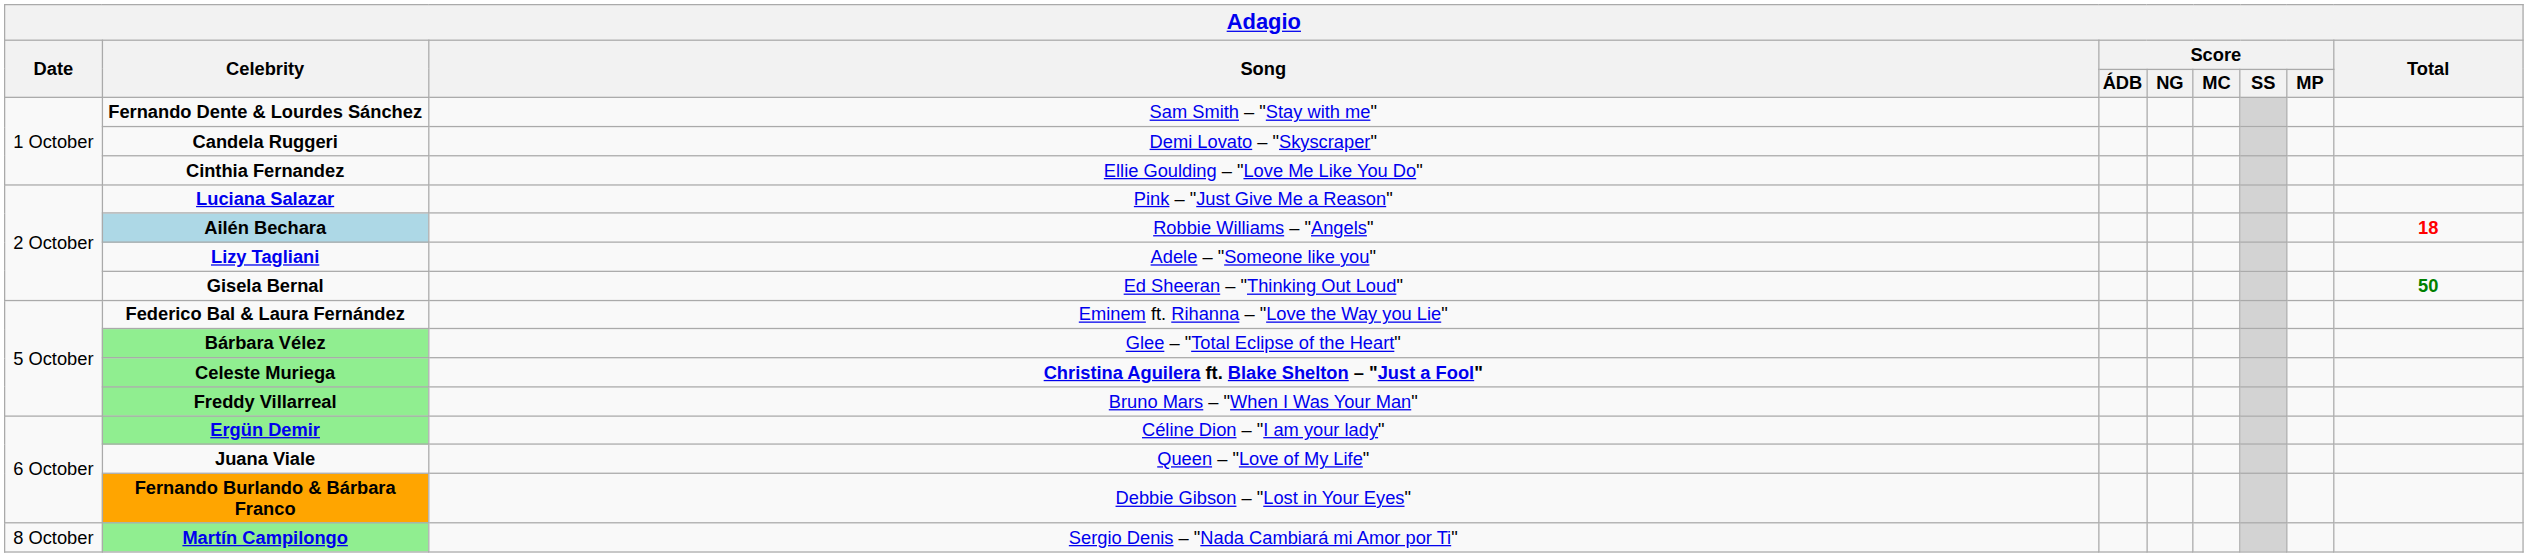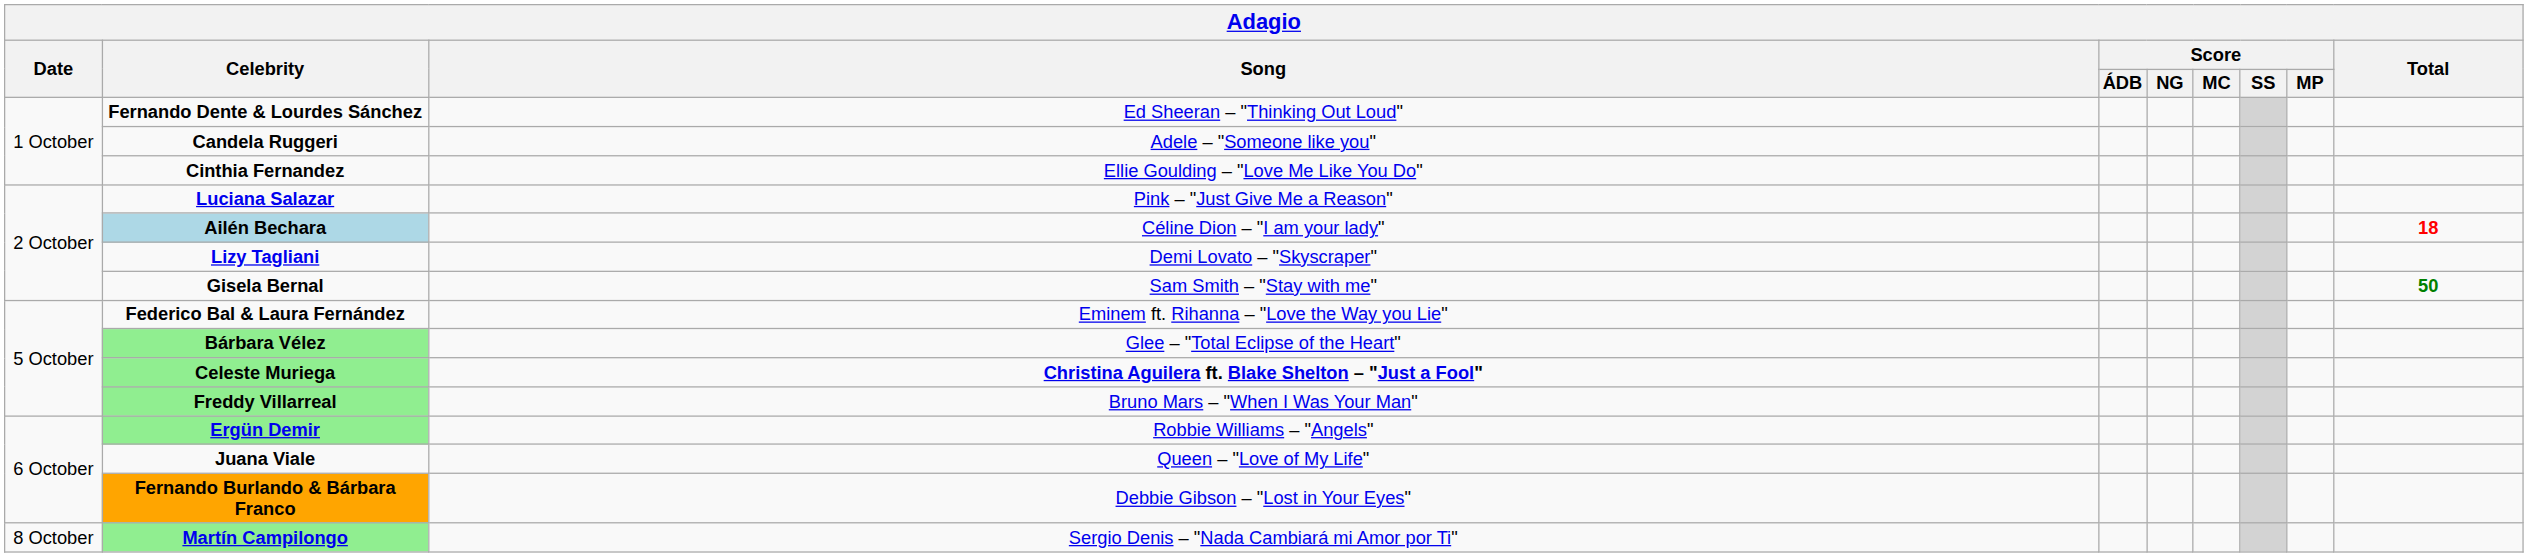(1263, 112) Sam Smith – "Stay with me" -> (1263, 112) Ed Sheeran – "Thinking Out Loud"
(1263, 141) Demi Lovato – "Skyscraper" -> (1263, 141) Adele – "Someone like you"
(1263, 228) Robbie Williams – "Angels" -> (1263, 228) Céline Dion – "I am your lady"
(1263, 257) Adele – "Someone like you" -> (1263, 257) Demi Lovato – "Skyscraper"
(1263, 286) Ed Sheeran – "Thinking Out Loud" -> (1263, 286) Sam Smith – "Stay with me"
(1263, 430) Céline Dion – "I am your lady" -> (1263, 430) Robbie Williams – "Angels"
